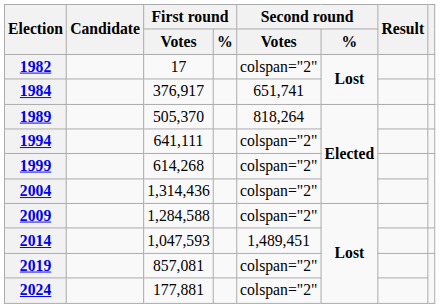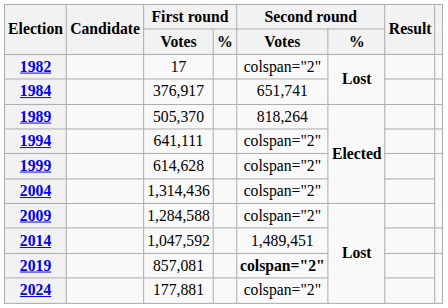(179, 166) 614,268 -> (179, 166) 614,628
(179, 240) 1,047,593 -> (179, 240) 1,047,592
(279, 265) normal -> (282, 265) bold
